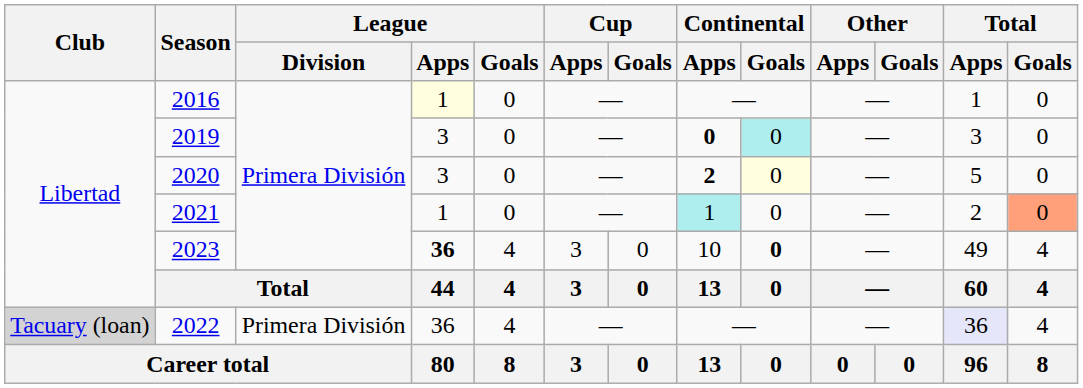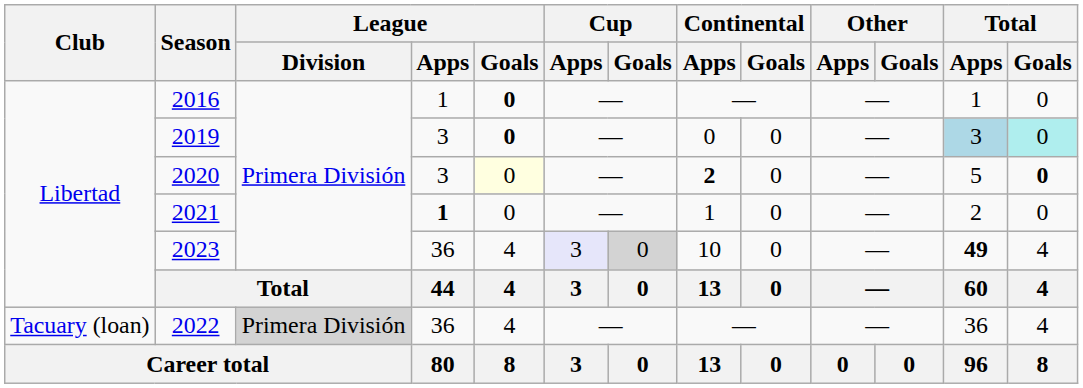(443, 99) lightyellow background -> (443, 99) no background
(509, 99) normal -> (509, 99) bold
(509, 136) normal -> (509, 136) bold
(709, 136) bold -> (709, 136) normal
(776, 136) paleturquoise background -> (776, 136) no background
(976, 136) no background -> (976, 136) lightblue background
(1043, 136) no background -> (1043, 136) paleturquoise background
(509, 174) no background -> (509, 174) lightyellow background
(776, 174) lightyellow background -> (776, 174) no background
(1043, 174) normal -> (1043, 174) bold
(443, 212) normal -> (443, 212) bold
(709, 212) paleturquoise background -> (709, 212) no background
(1043, 212) lightsalmon background -> (1043, 212) no background
(443, 250) bold -> (443, 250) normal
(576, 250) no background -> (576, 250) lavender background
(643, 250) no background -> (643, 250) lightgrey background
(776, 250) bold -> (776, 250) normal
(976, 250) normal -> (976, 250) bold
(80, 325) lightgrey background -> (80, 325) no background
(324, 325) no background -> (324, 325) lightgrey background
(976, 325) lavender background -> (976, 325) no background
